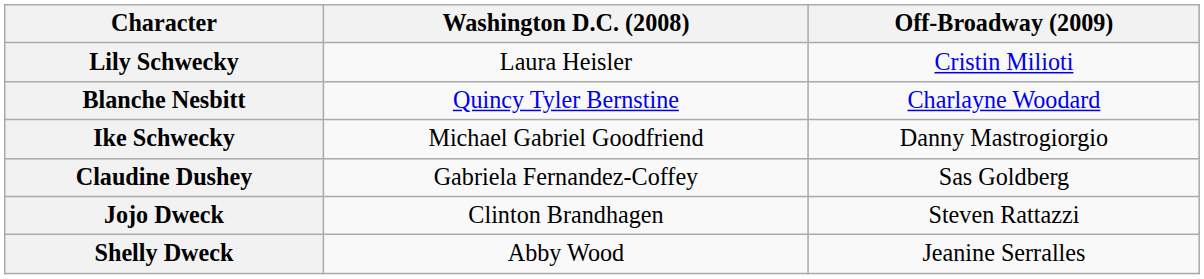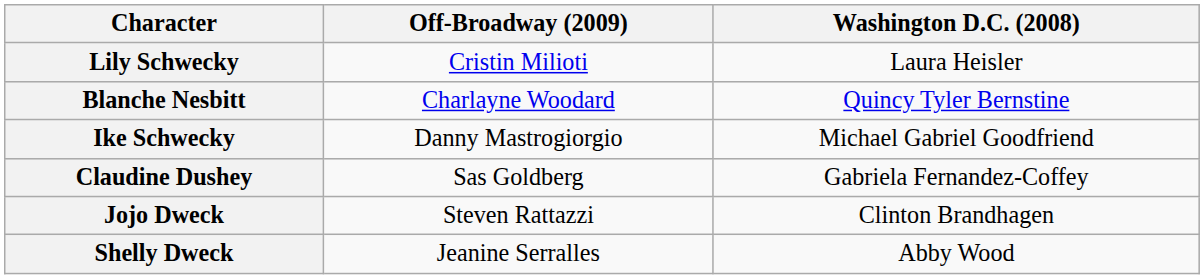columns swapped: (566, 23) <-> (1004, 23)
